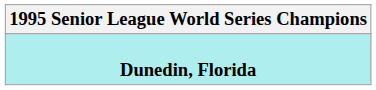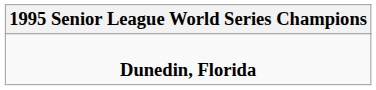(188, 69) paleturquoise background -> (188, 69) no background
